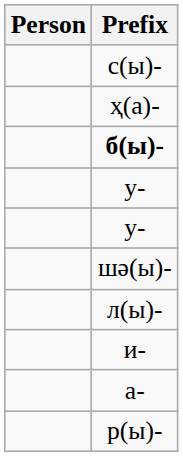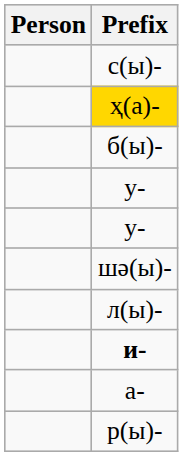(135, 106) no background -> (135, 106) gold background
(135, 146) bold -> (135, 146) normal
(135, 349) normal -> (135, 349) bold
